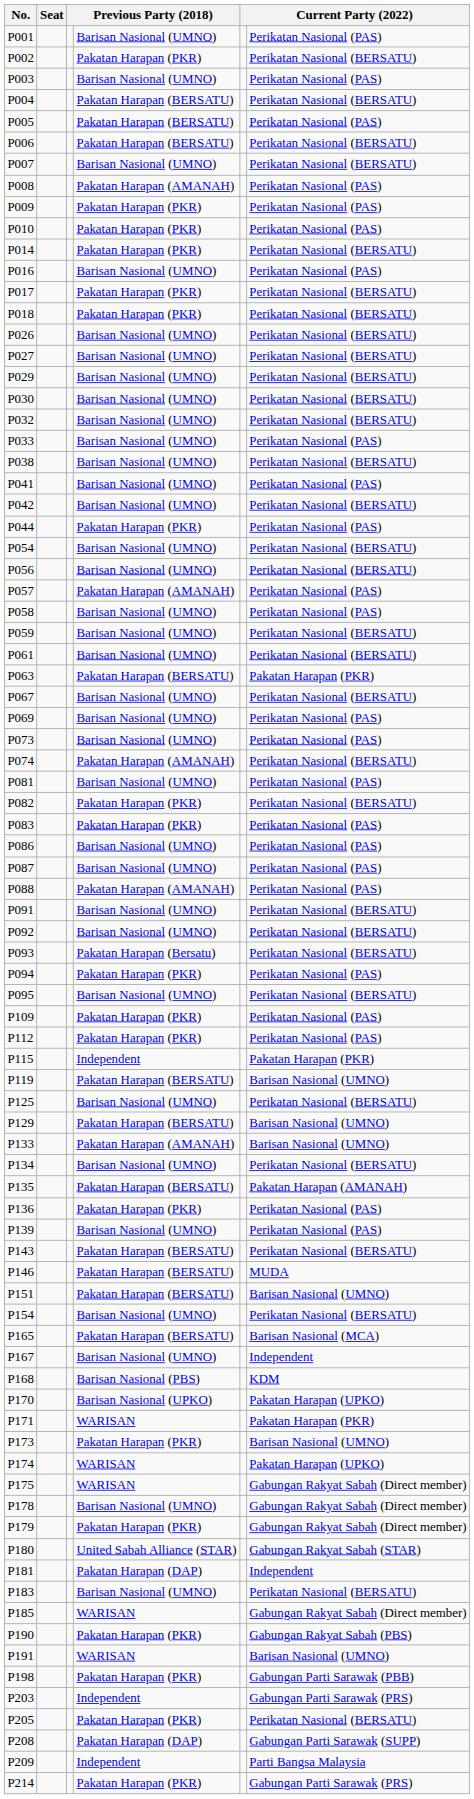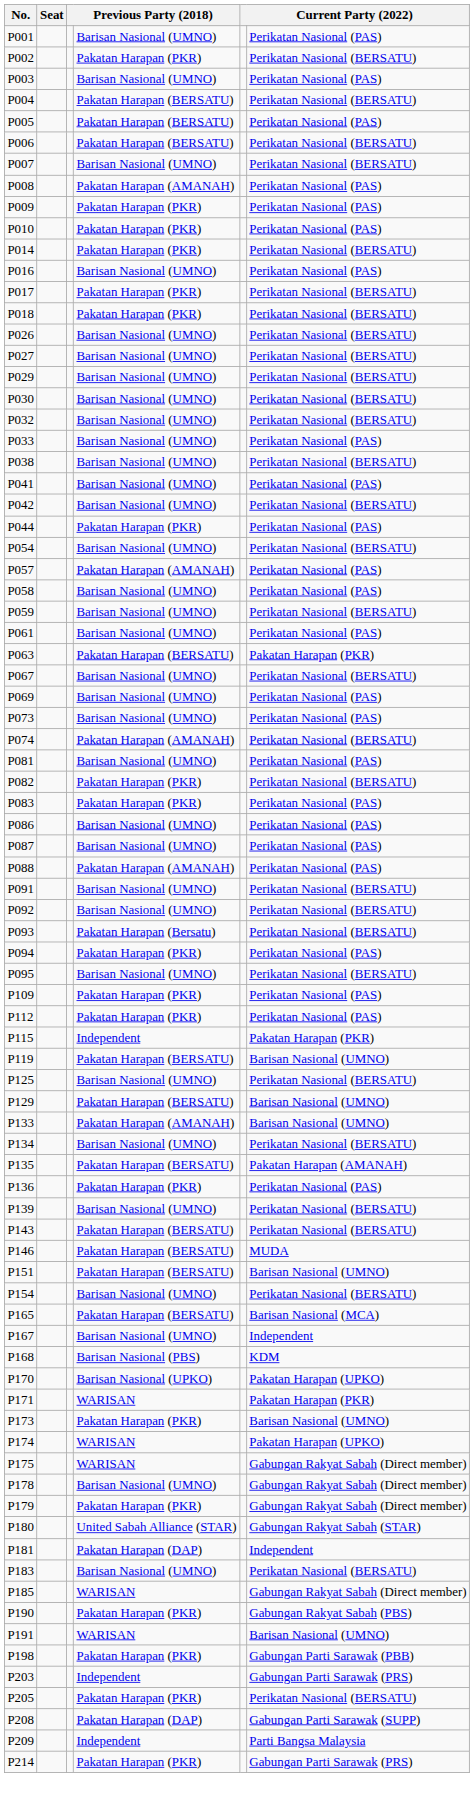- row: (21, 569)
(333, 654) Perikatan Nasional (BERSATU) -> (315, 633) Perikatan Nasional (PAS)
(315, 1229) Perikatan Nasional (PAS) -> (333, 1208) Perikatan Nasional (BERSATU)
